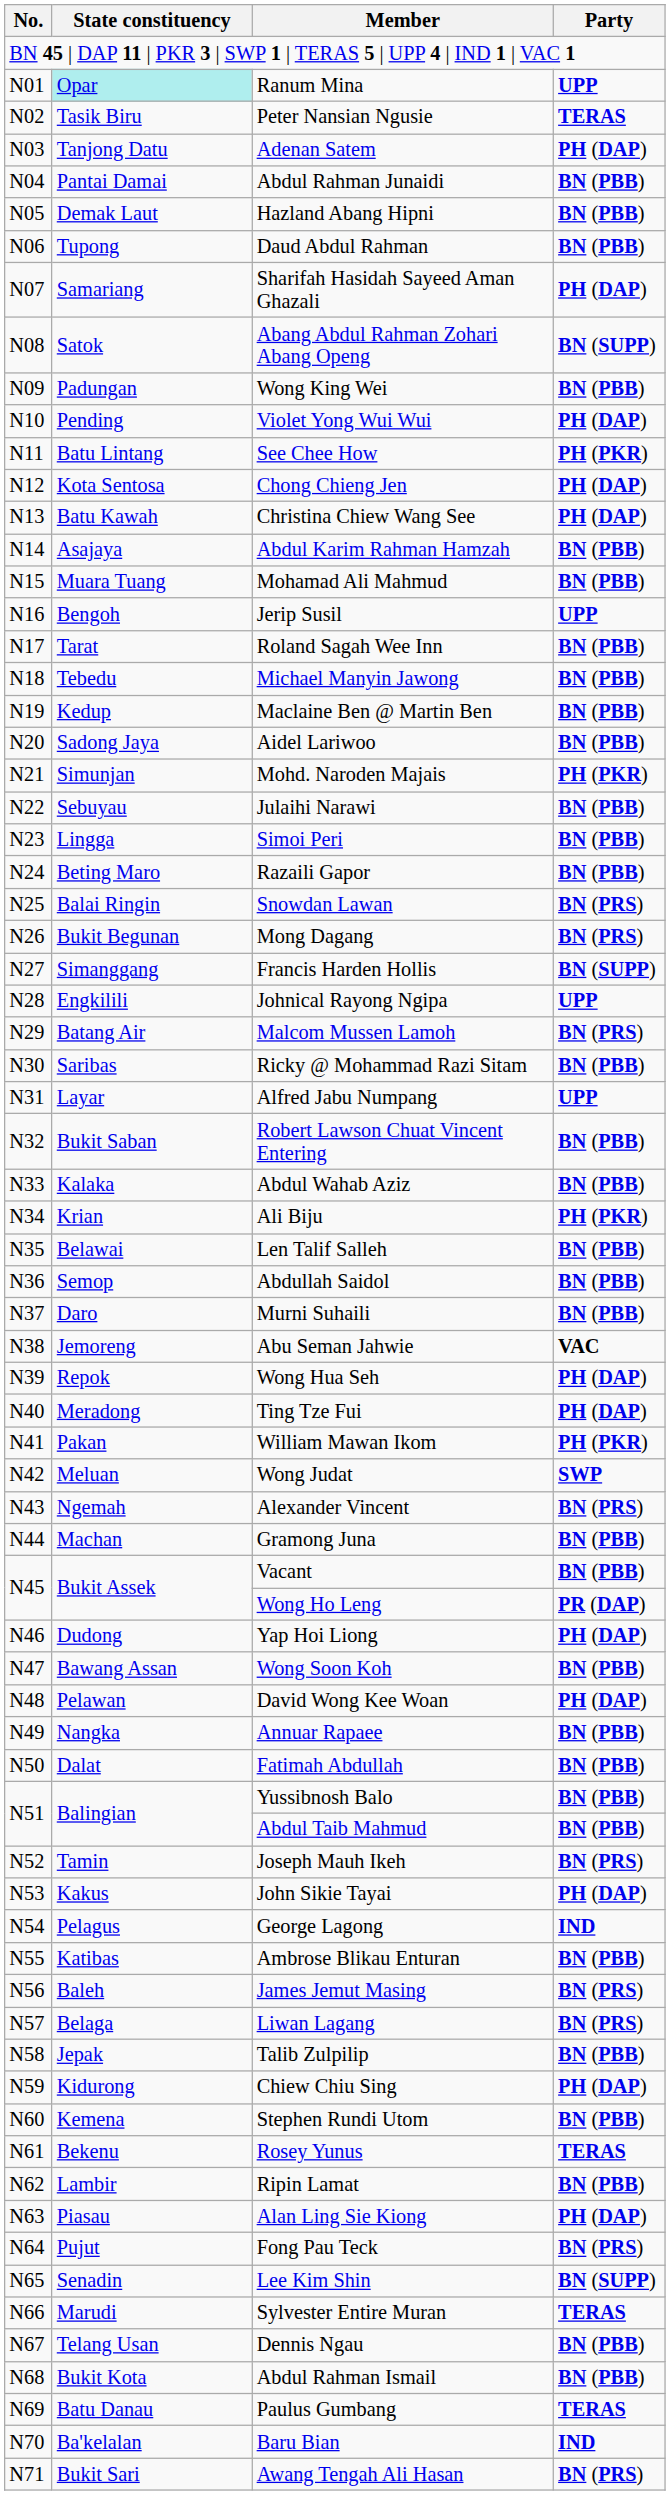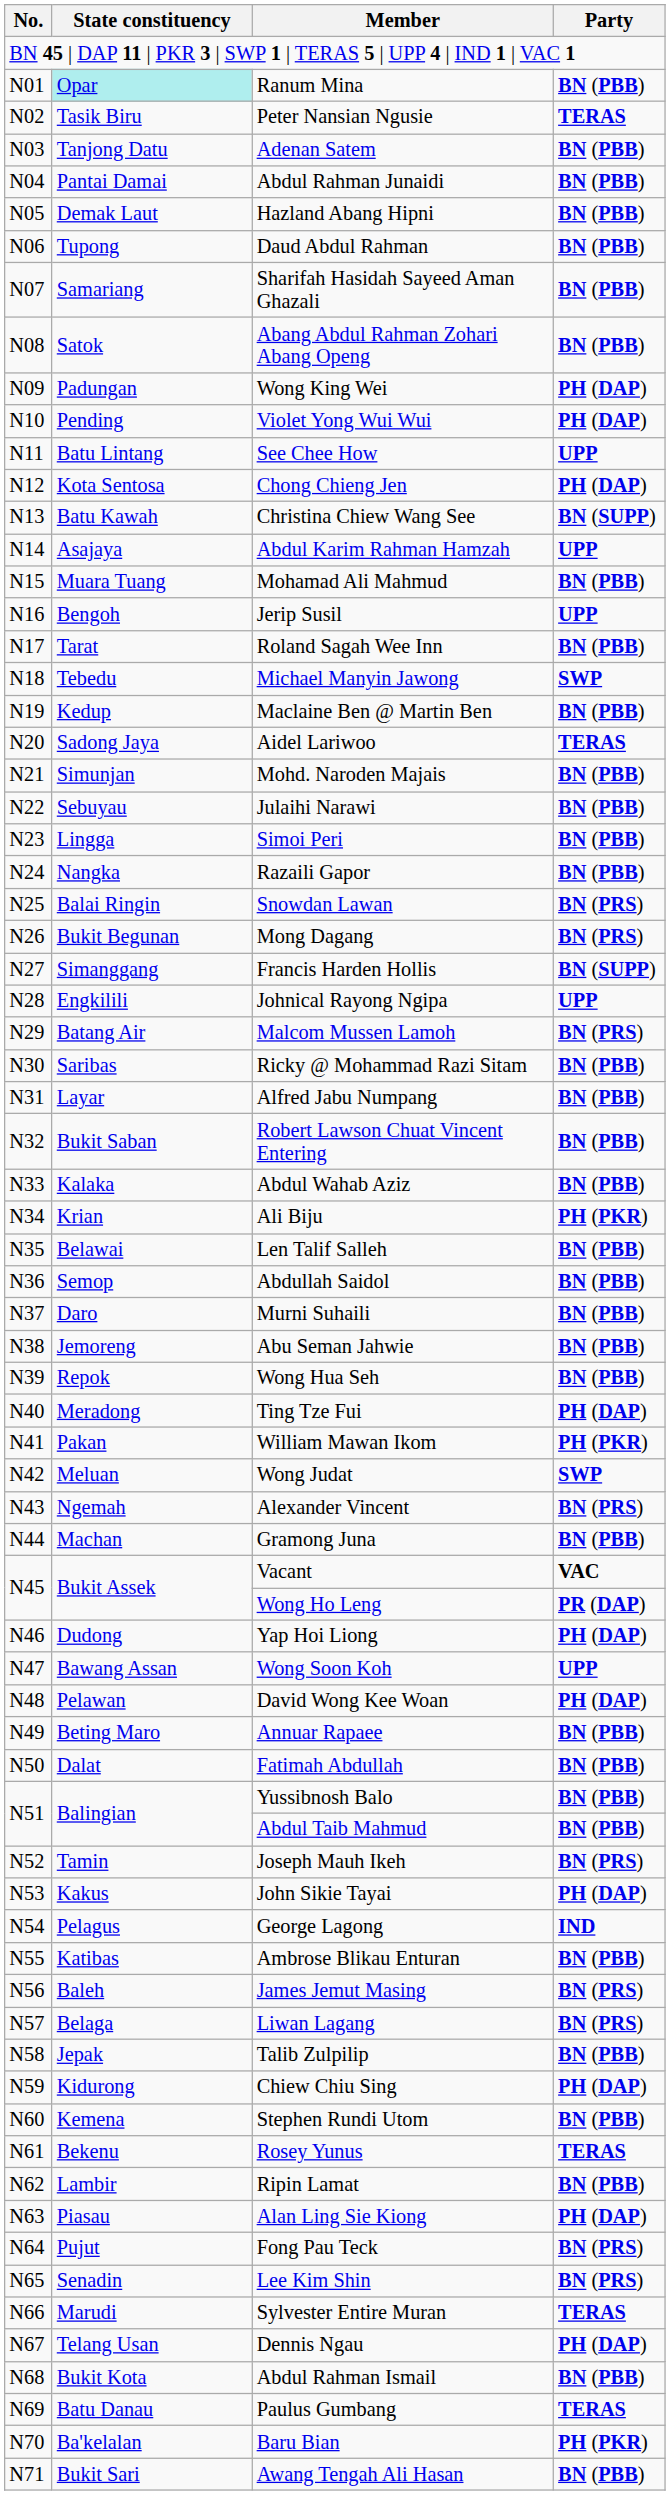(578, 85) UPP -> (601, 85) BN (PBB)
(602, 149) PH (DAP) -> (601, 149) BN (PBB)
(602, 289) PH (DAP) -> (601, 289) BN (PBB)
(607, 344) BN (SUPP) -> (601, 344) BN (PBB)
(601, 388) BN (PBB) -> (602, 388) PH (DAP)
(603, 453) PH (PKR) -> (578, 453) UPP
(602, 517) PH (DAP) -> (607, 517) BN (SUPP)
(601, 549) BN (PBB) -> (578, 549) UPP
(601, 678) BN (PBB) -> (580, 678) SWP
(601, 743) BN (PBB) -> (592, 743) TERAS
(603, 775) PH (PKR) -> (601, 775) BN (PBB)
(108, 871) Beting Maro -> (88, 871) Nangka
(578, 1097) UPP -> (601, 1097) BN (PBB)
(579, 1346) VAC -> (601, 1346) BN (PBB)
(602, 1378) PH (DAP) -> (601, 1378) BN (PBB)
(601, 1571) BN (PBB) -> (579, 1571) VAC
(601, 1668) BN (PBB) -> (578, 1668) UPP
(88, 1732) Nangka -> (108, 1732) Beting Maro
(607, 2280) BN (SUPP) -> (601, 2280) BN (PRS)
(601, 2345) BN (PBB) -> (602, 2345) PH (DAP)
(577, 2441) IND -> (603, 2441) PH (PKR)
(601, 2473) BN (PRS) -> (601, 2473) BN (PBB)
